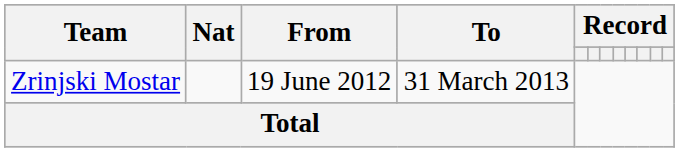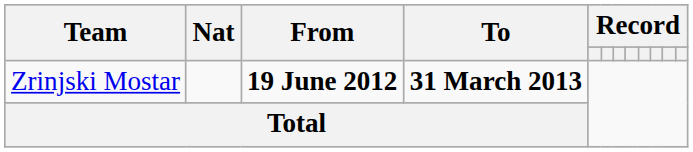(319, 81) normal -> (322, 81) bold
(486, 81) normal -> (496, 81) bold
